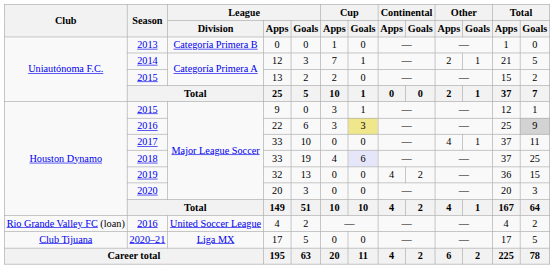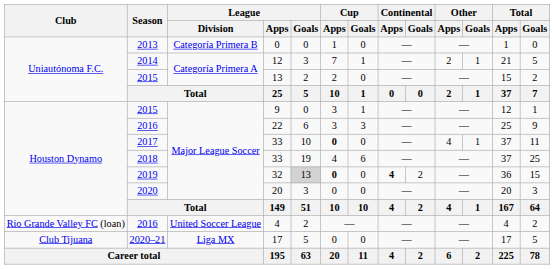(363, 126) khaki background -> (363, 126) no background
(535, 126) lightgrey background -> (535, 126) no background
(334, 142) normal -> (334, 142) bold
(363, 158) lavender background -> (363, 158) no background
(306, 175) no background -> (306, 175) lightgrey background
(334, 175) normal -> (334, 175) bold
(392, 175) normal -> (392, 175) bold
